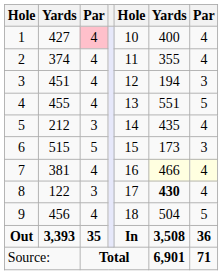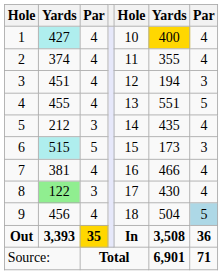(59, 37) no background -> (59, 37) paleturquoise background
(94, 37) pink background -> (94, 37) no background
(169, 37) no background -> (169, 37) gold background
(59, 147) no background -> (59, 147) paleturquoise background
(169, 170) lightyellow background -> (169, 170) no background
(204, 170) lightyellow background -> (204, 170) no background
(59, 192) no background -> (59, 192) lightgreen background
(169, 192) bold -> (169, 192) normal
(204, 214) no background -> (204, 214) lightblue background
(94, 236) no background -> (94, 236) gold background
